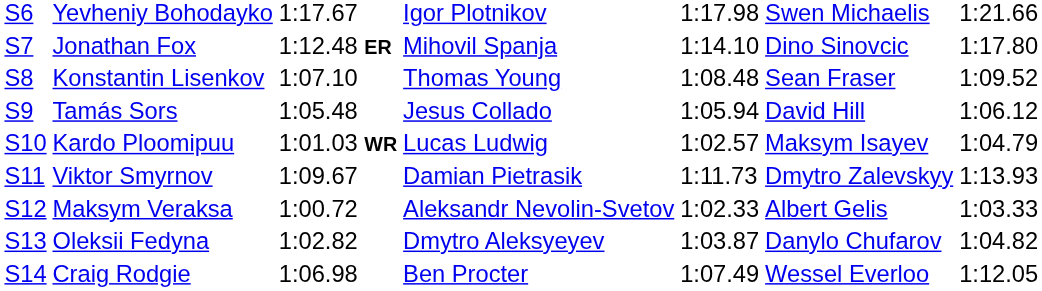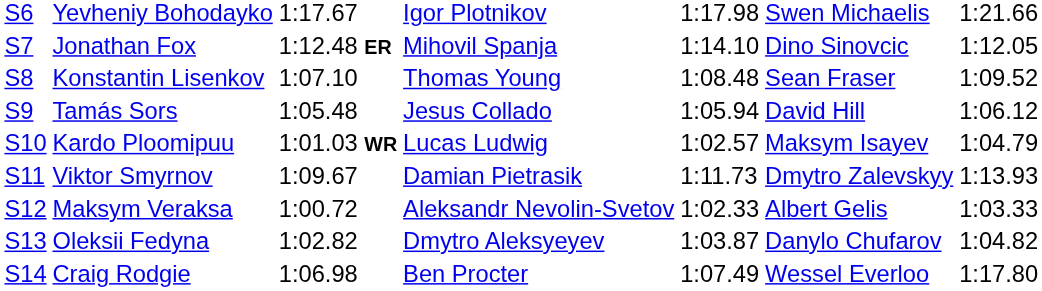(999, 46) 1:17.80 -> (999, 46) 1:12.05
(999, 274) 1:12.05 -> (999, 274) 1:17.80
